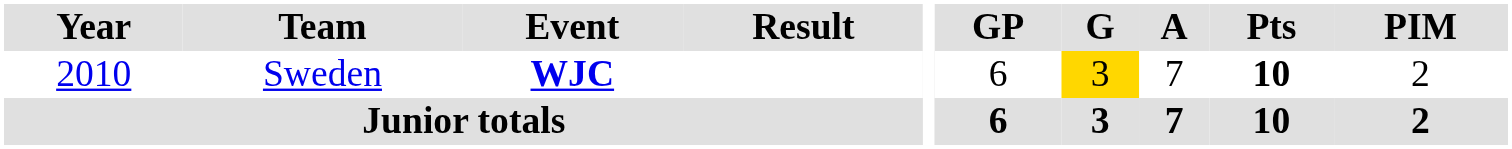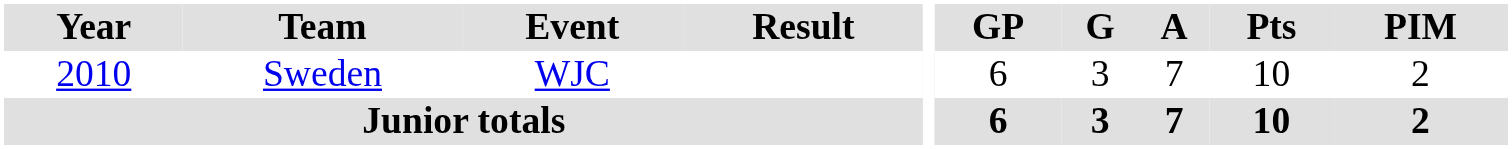(572, 73) bold -> (572, 73) normal
(1100, 73) gold background -> (1100, 73) no background
(1271, 73) bold -> (1271, 73) normal
